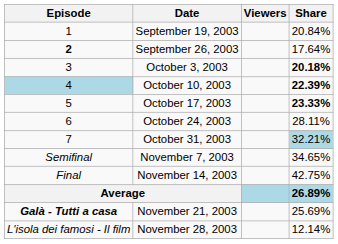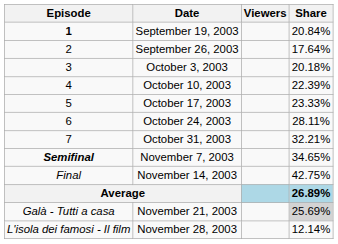(69, 31) normal -> (69, 31) bold
(69, 49) bold -> (69, 49) normal
(311, 67) bold -> (311, 67) normal
(69, 85) lightblue background -> (69, 85) no background
(311, 85) bold -> (311, 85) normal
(311, 103) bold -> (311, 103) normal
(311, 139) lightblue background -> (311, 139) no background
(69, 157) normal -> (69, 157) bold
(69, 211) bold -> (69, 211) normal
(311, 211) no background -> (311, 211) lightgrey background
